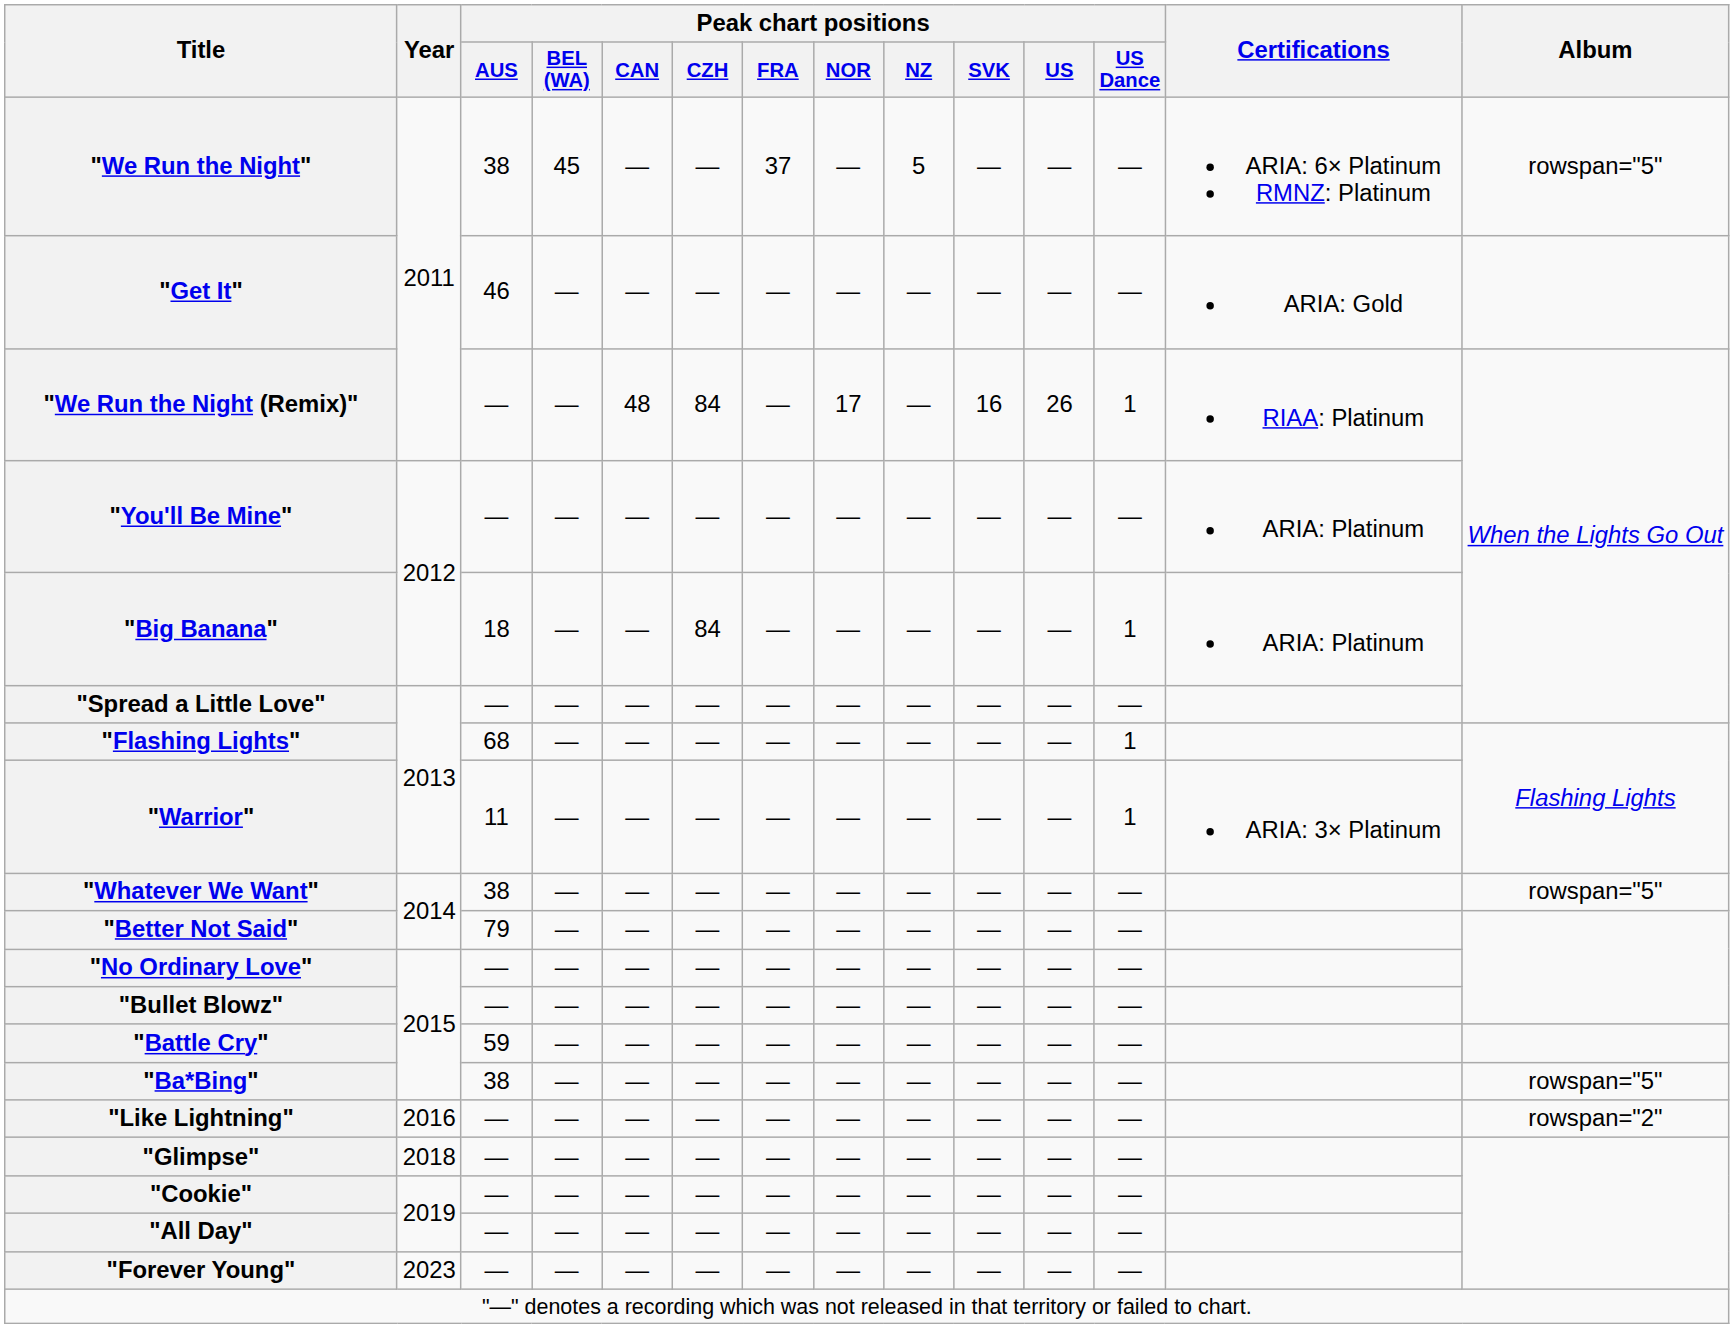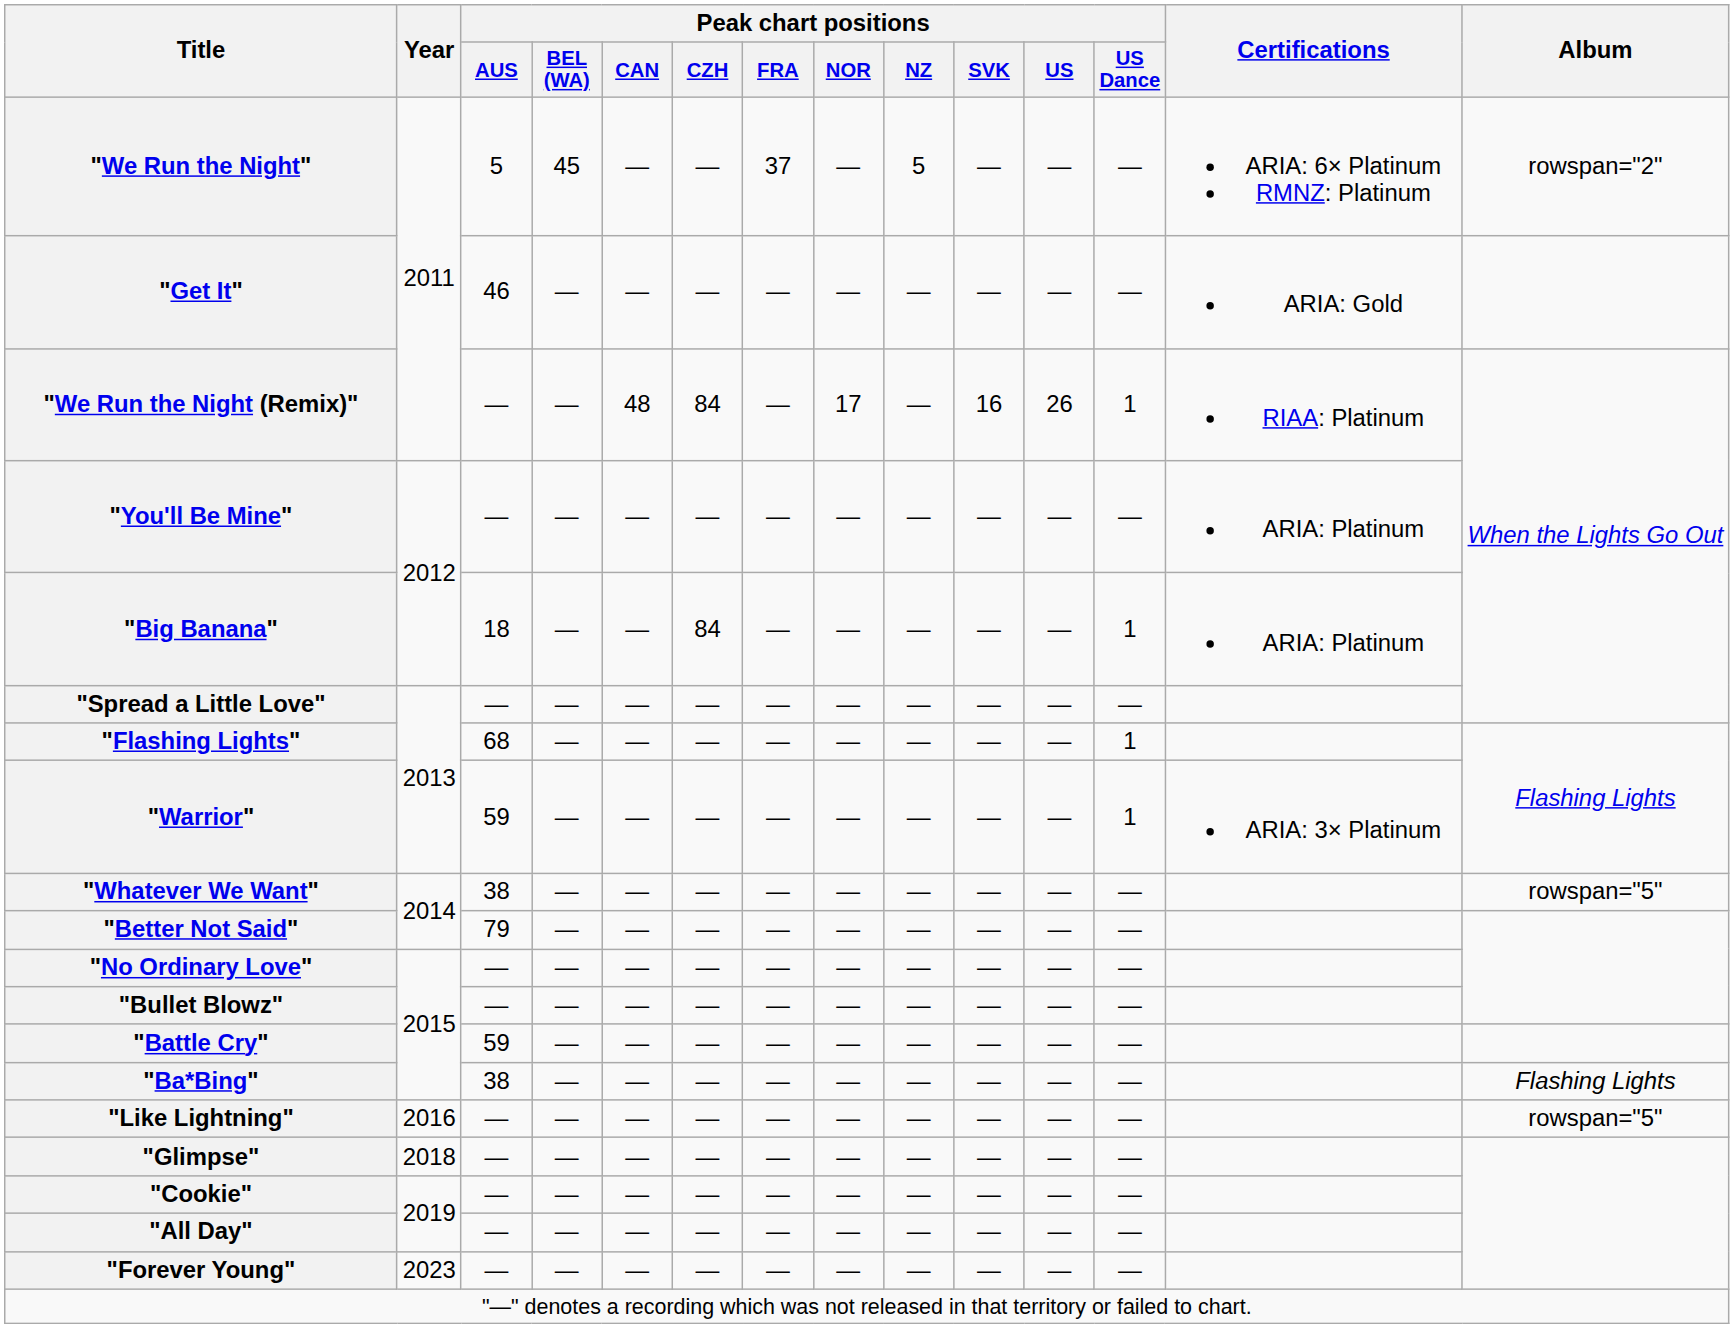(496, 166) 38 -> (496, 166) 5
(1595, 166) rowspan="5" -> (1595, 166) rowspan="2"
(496, 816) 11 -> (496, 816) 59
(1595, 1080) rowspan="5" -> (1595, 1080) Flashing Lights
(1595, 1118) rowspan="2" -> (1595, 1118) rowspan="5"
